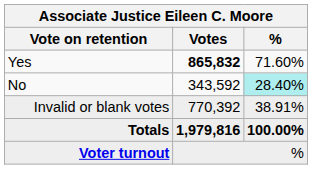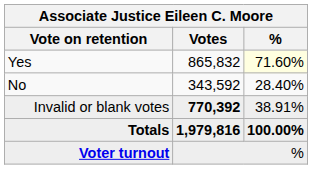(214, 62) bold -> (214, 62) normal
(279, 62) no background -> (279, 62) lightyellow background
(279, 85) paleturquoise background -> (279, 85) no background
(214, 108) normal -> (214, 108) bold
